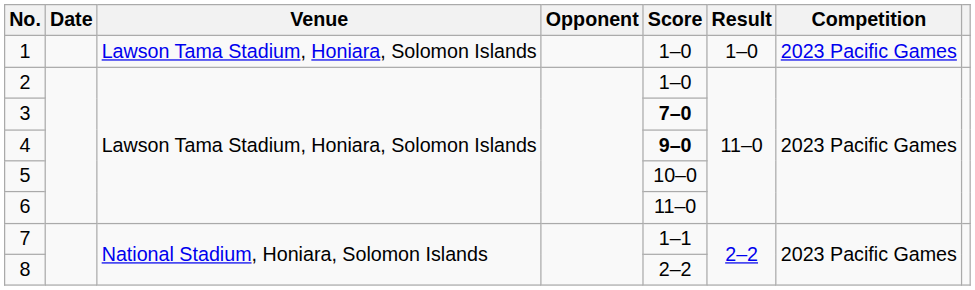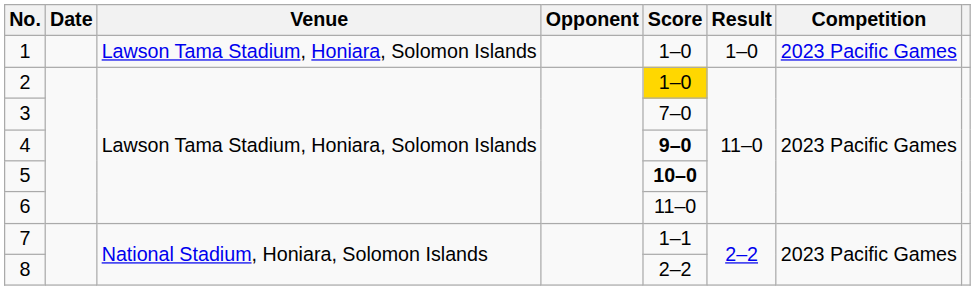(675, 82) no background -> (675, 82) gold background
(675, 113) bold -> (675, 113) normal
(675, 176) normal -> (675, 176) bold
